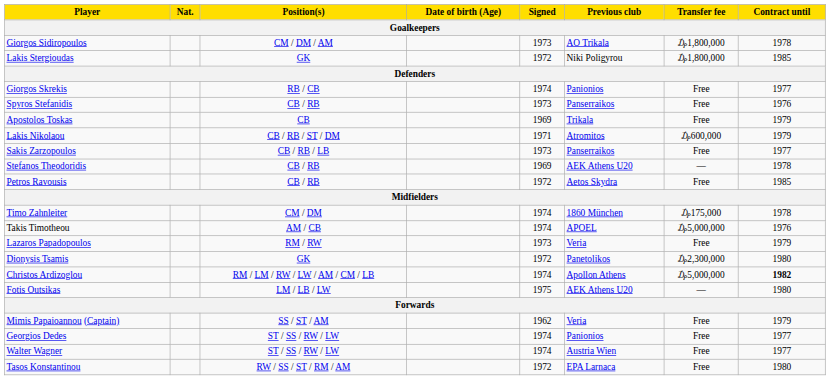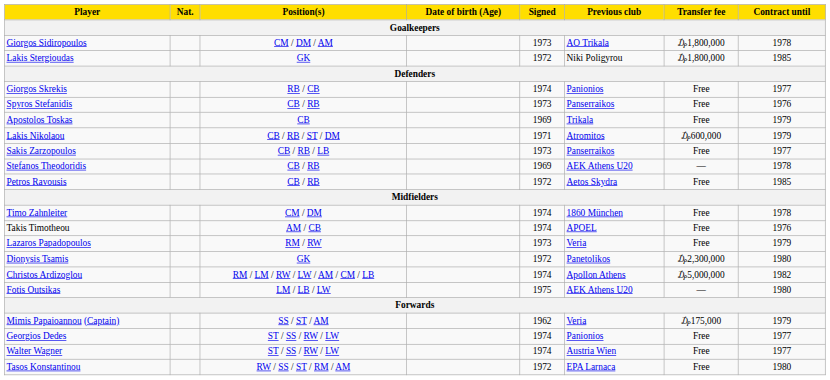(701, 213) ₯175,000 -> (701, 213) Free
(701, 228) ₯5,000,000 -> (701, 228) Free
(782, 275) bold -> (782, 275) normal
(701, 321) Free -> (701, 321) ₯175,000
